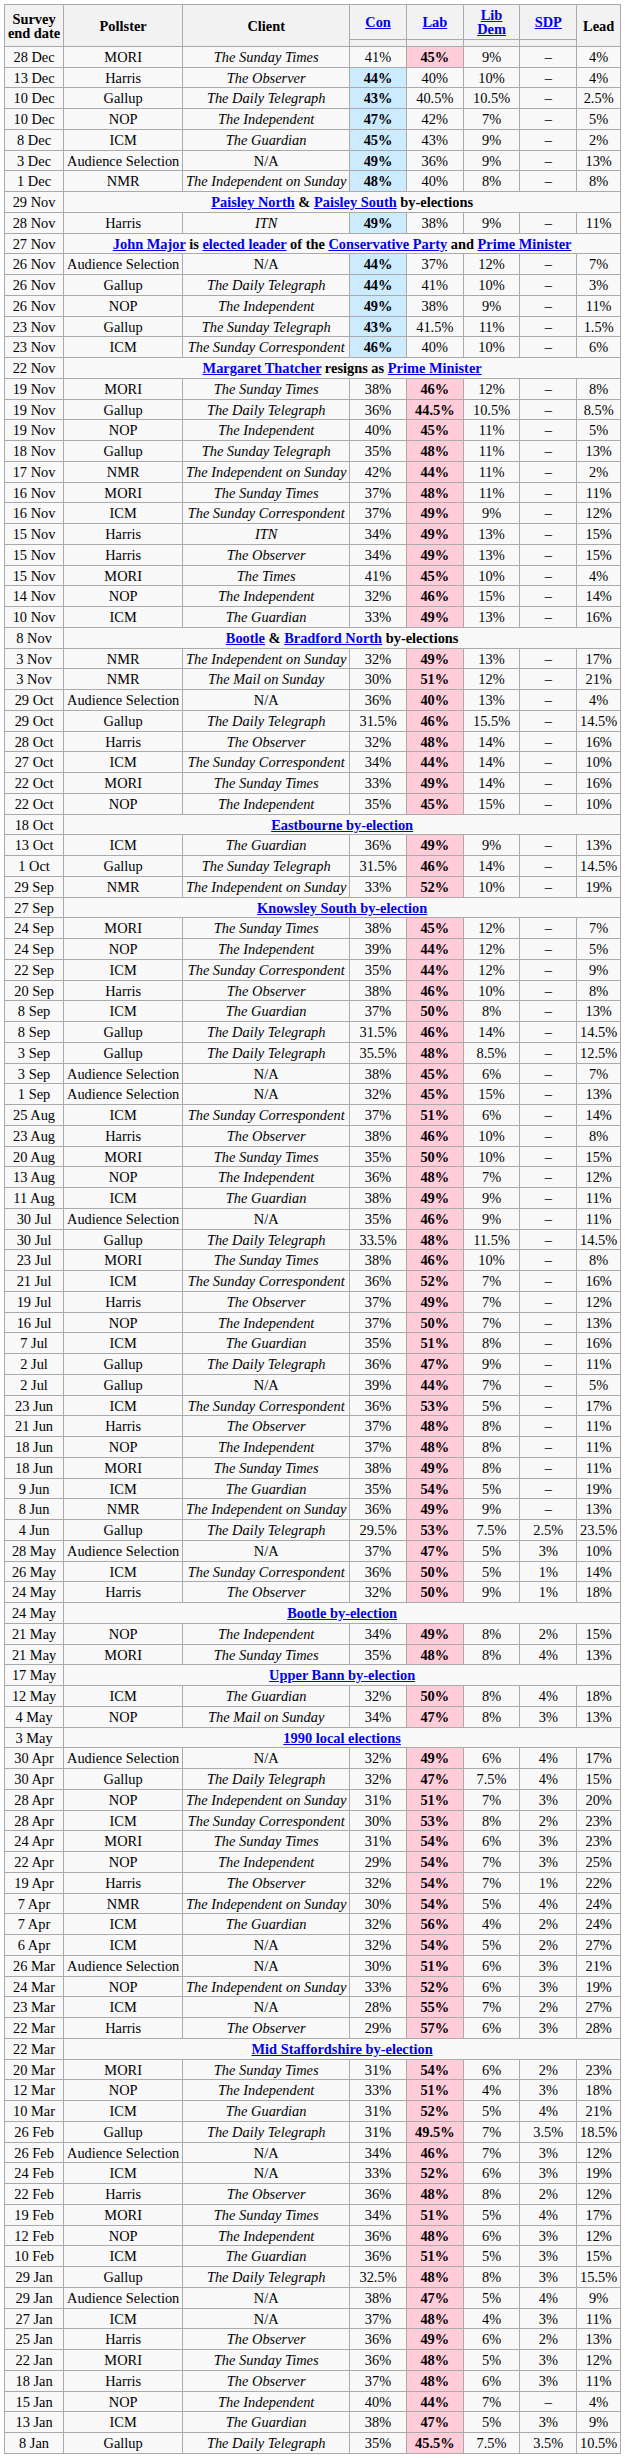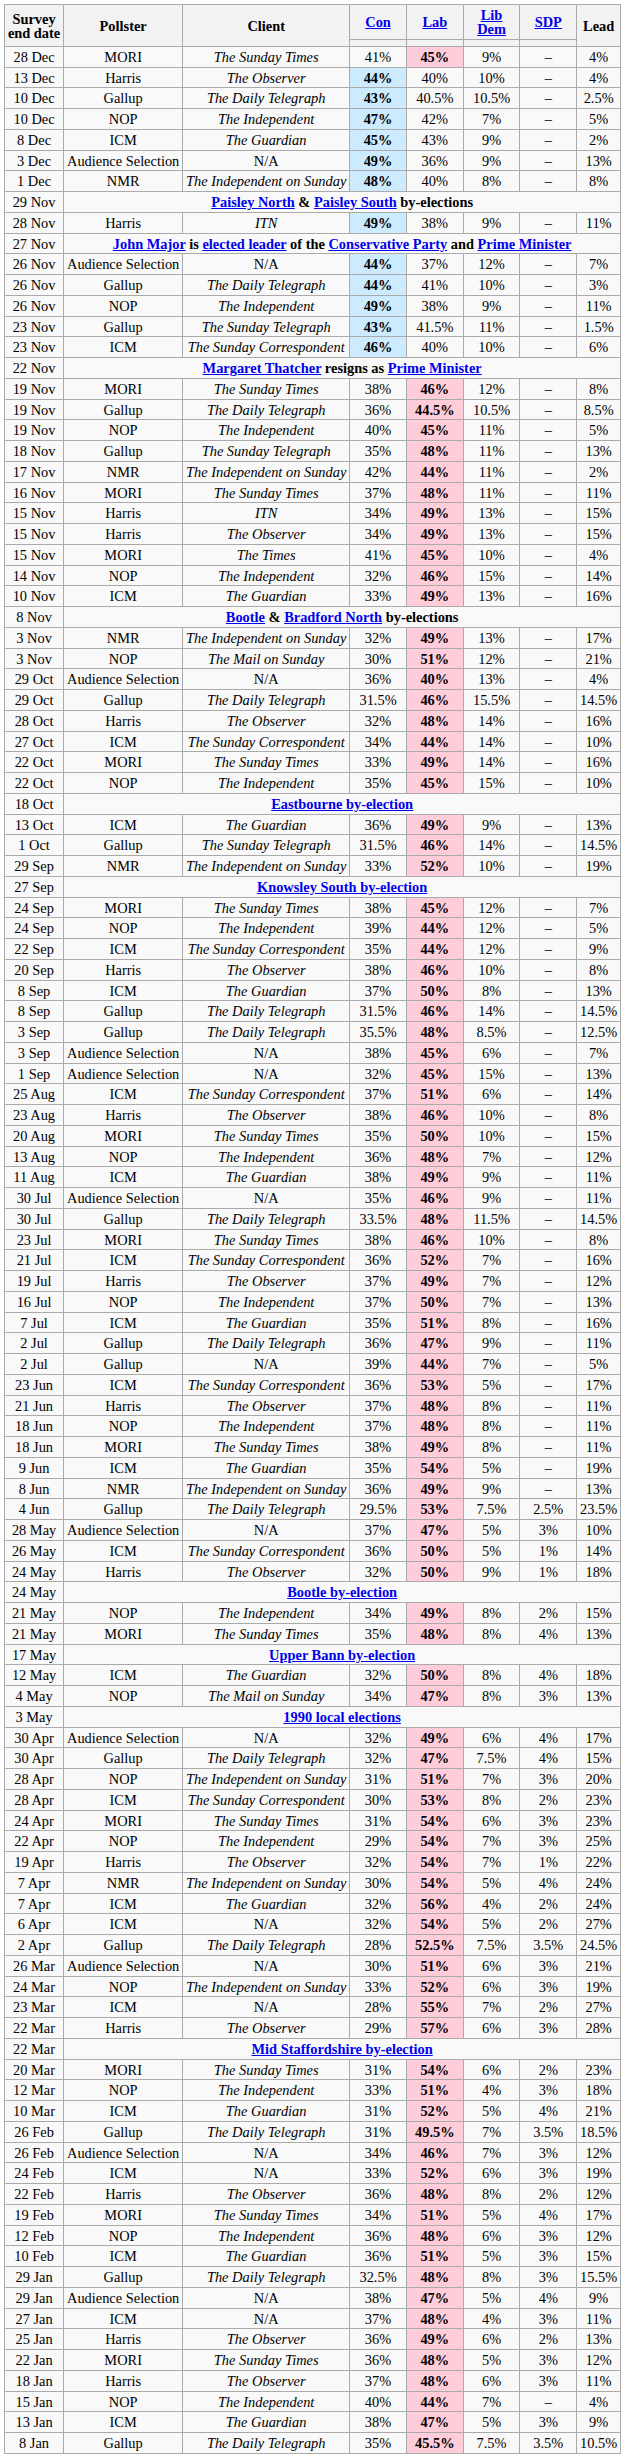- row: (34, 513)
(123, 679) NMR -> (123, 659) NOP
+ row: (34, 1945)
